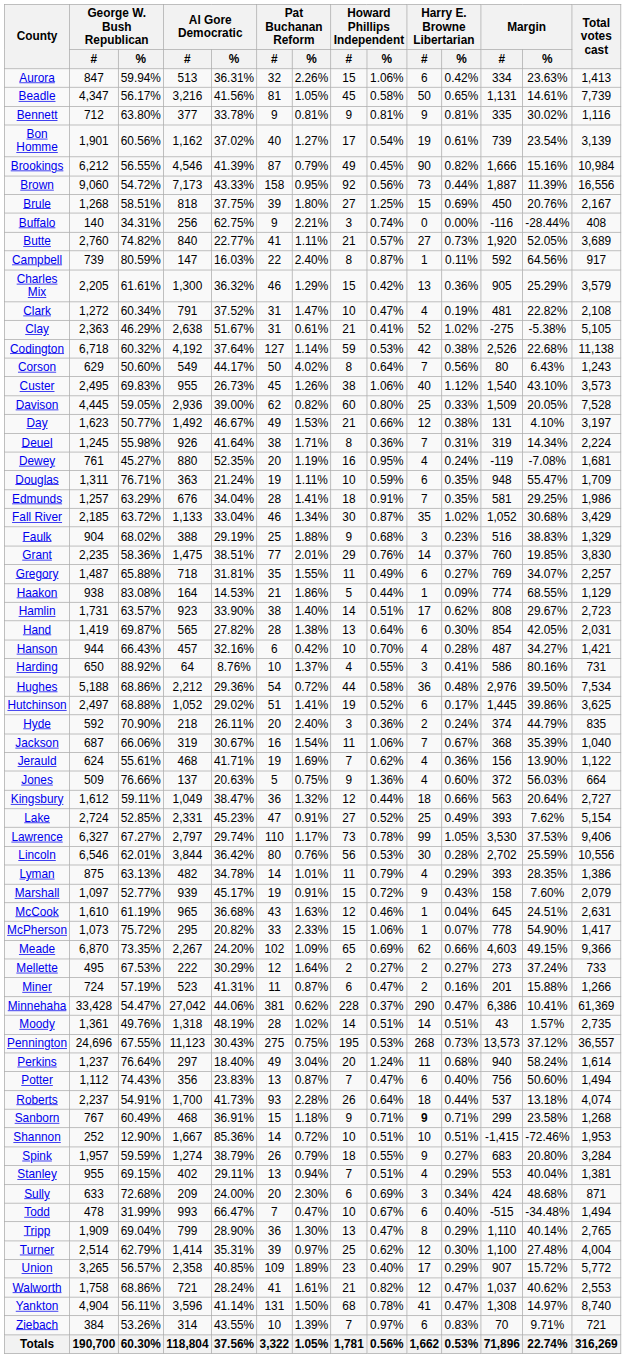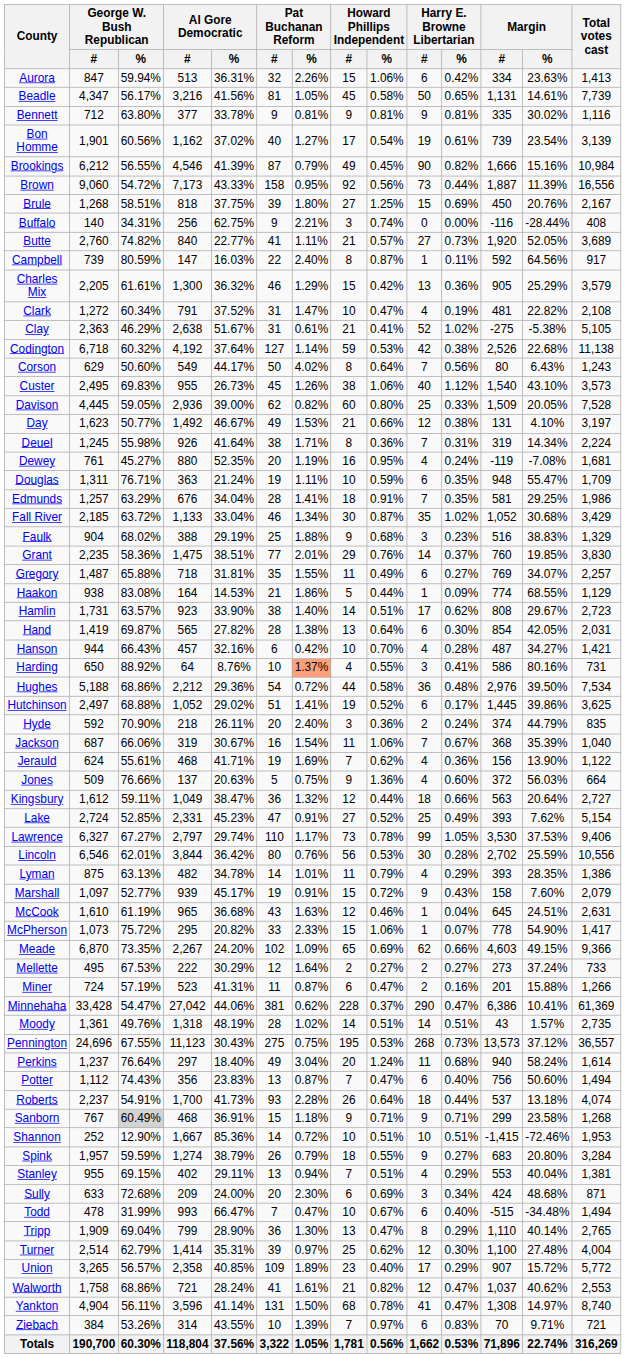(311, 668) no background -> (311, 668) lightsalmon background
(141, 1118) no background -> (141, 1118) lightgrey background
(424, 1118) bold -> (424, 1118) normal
